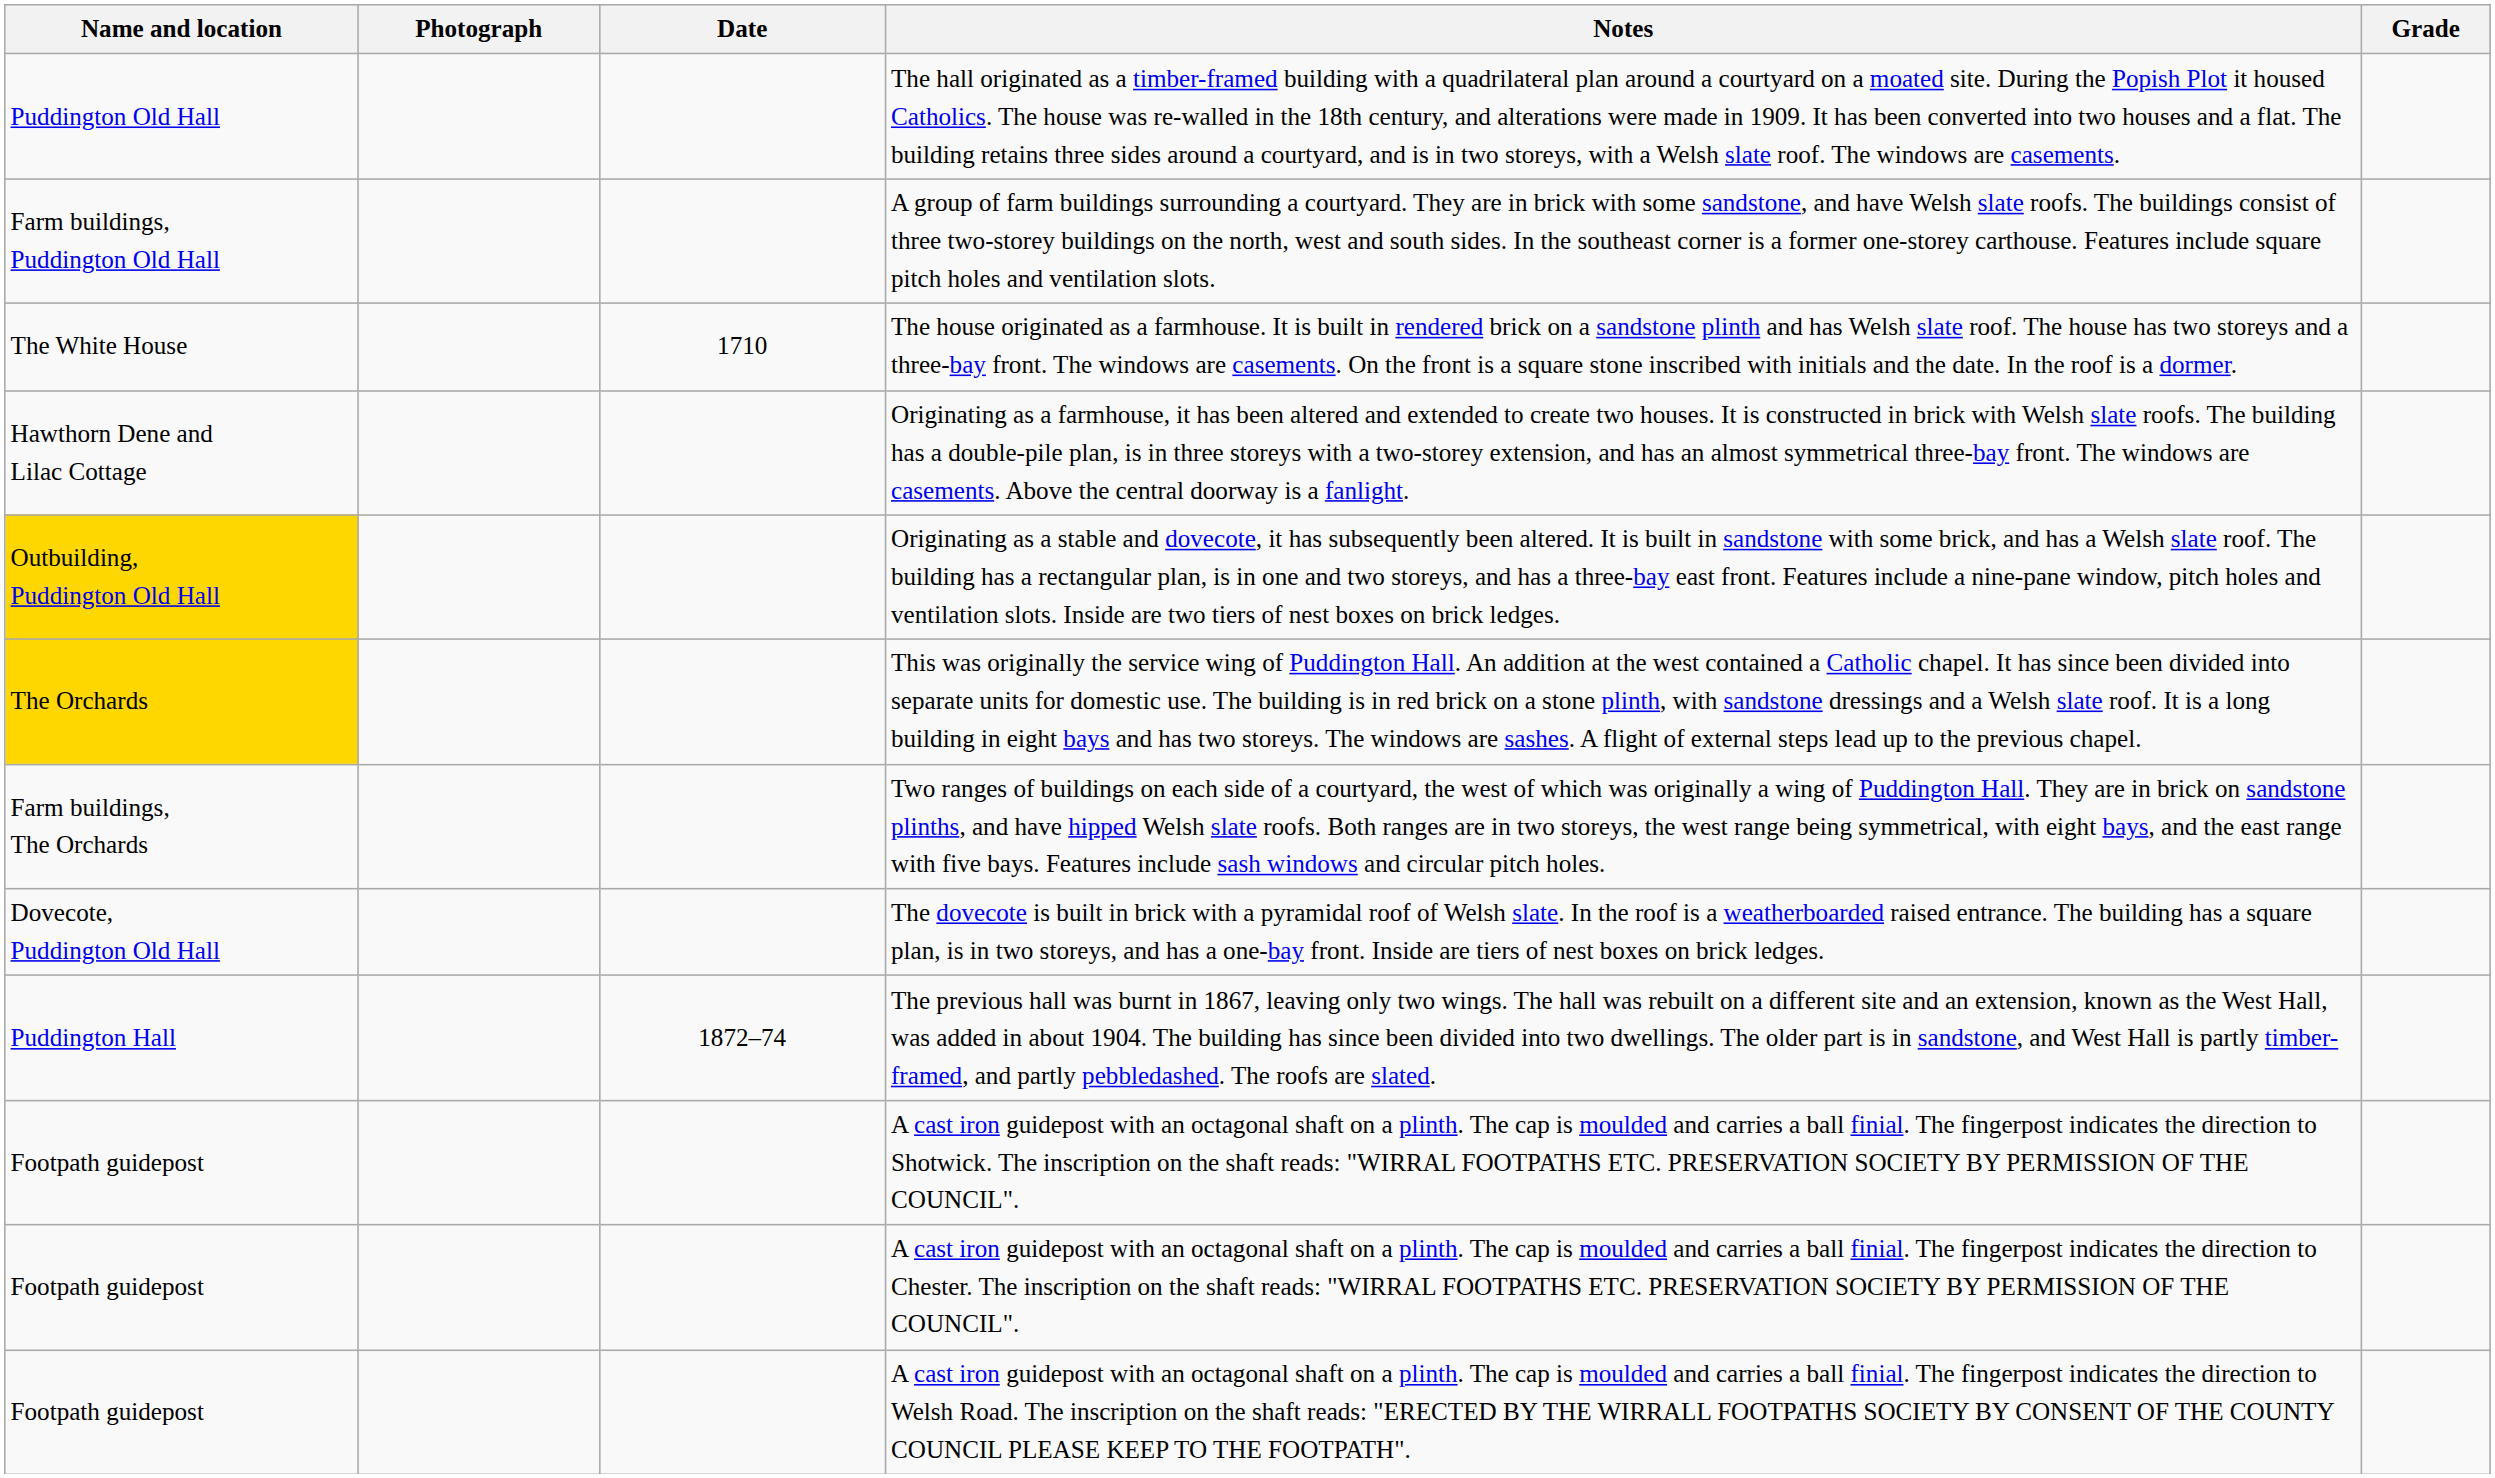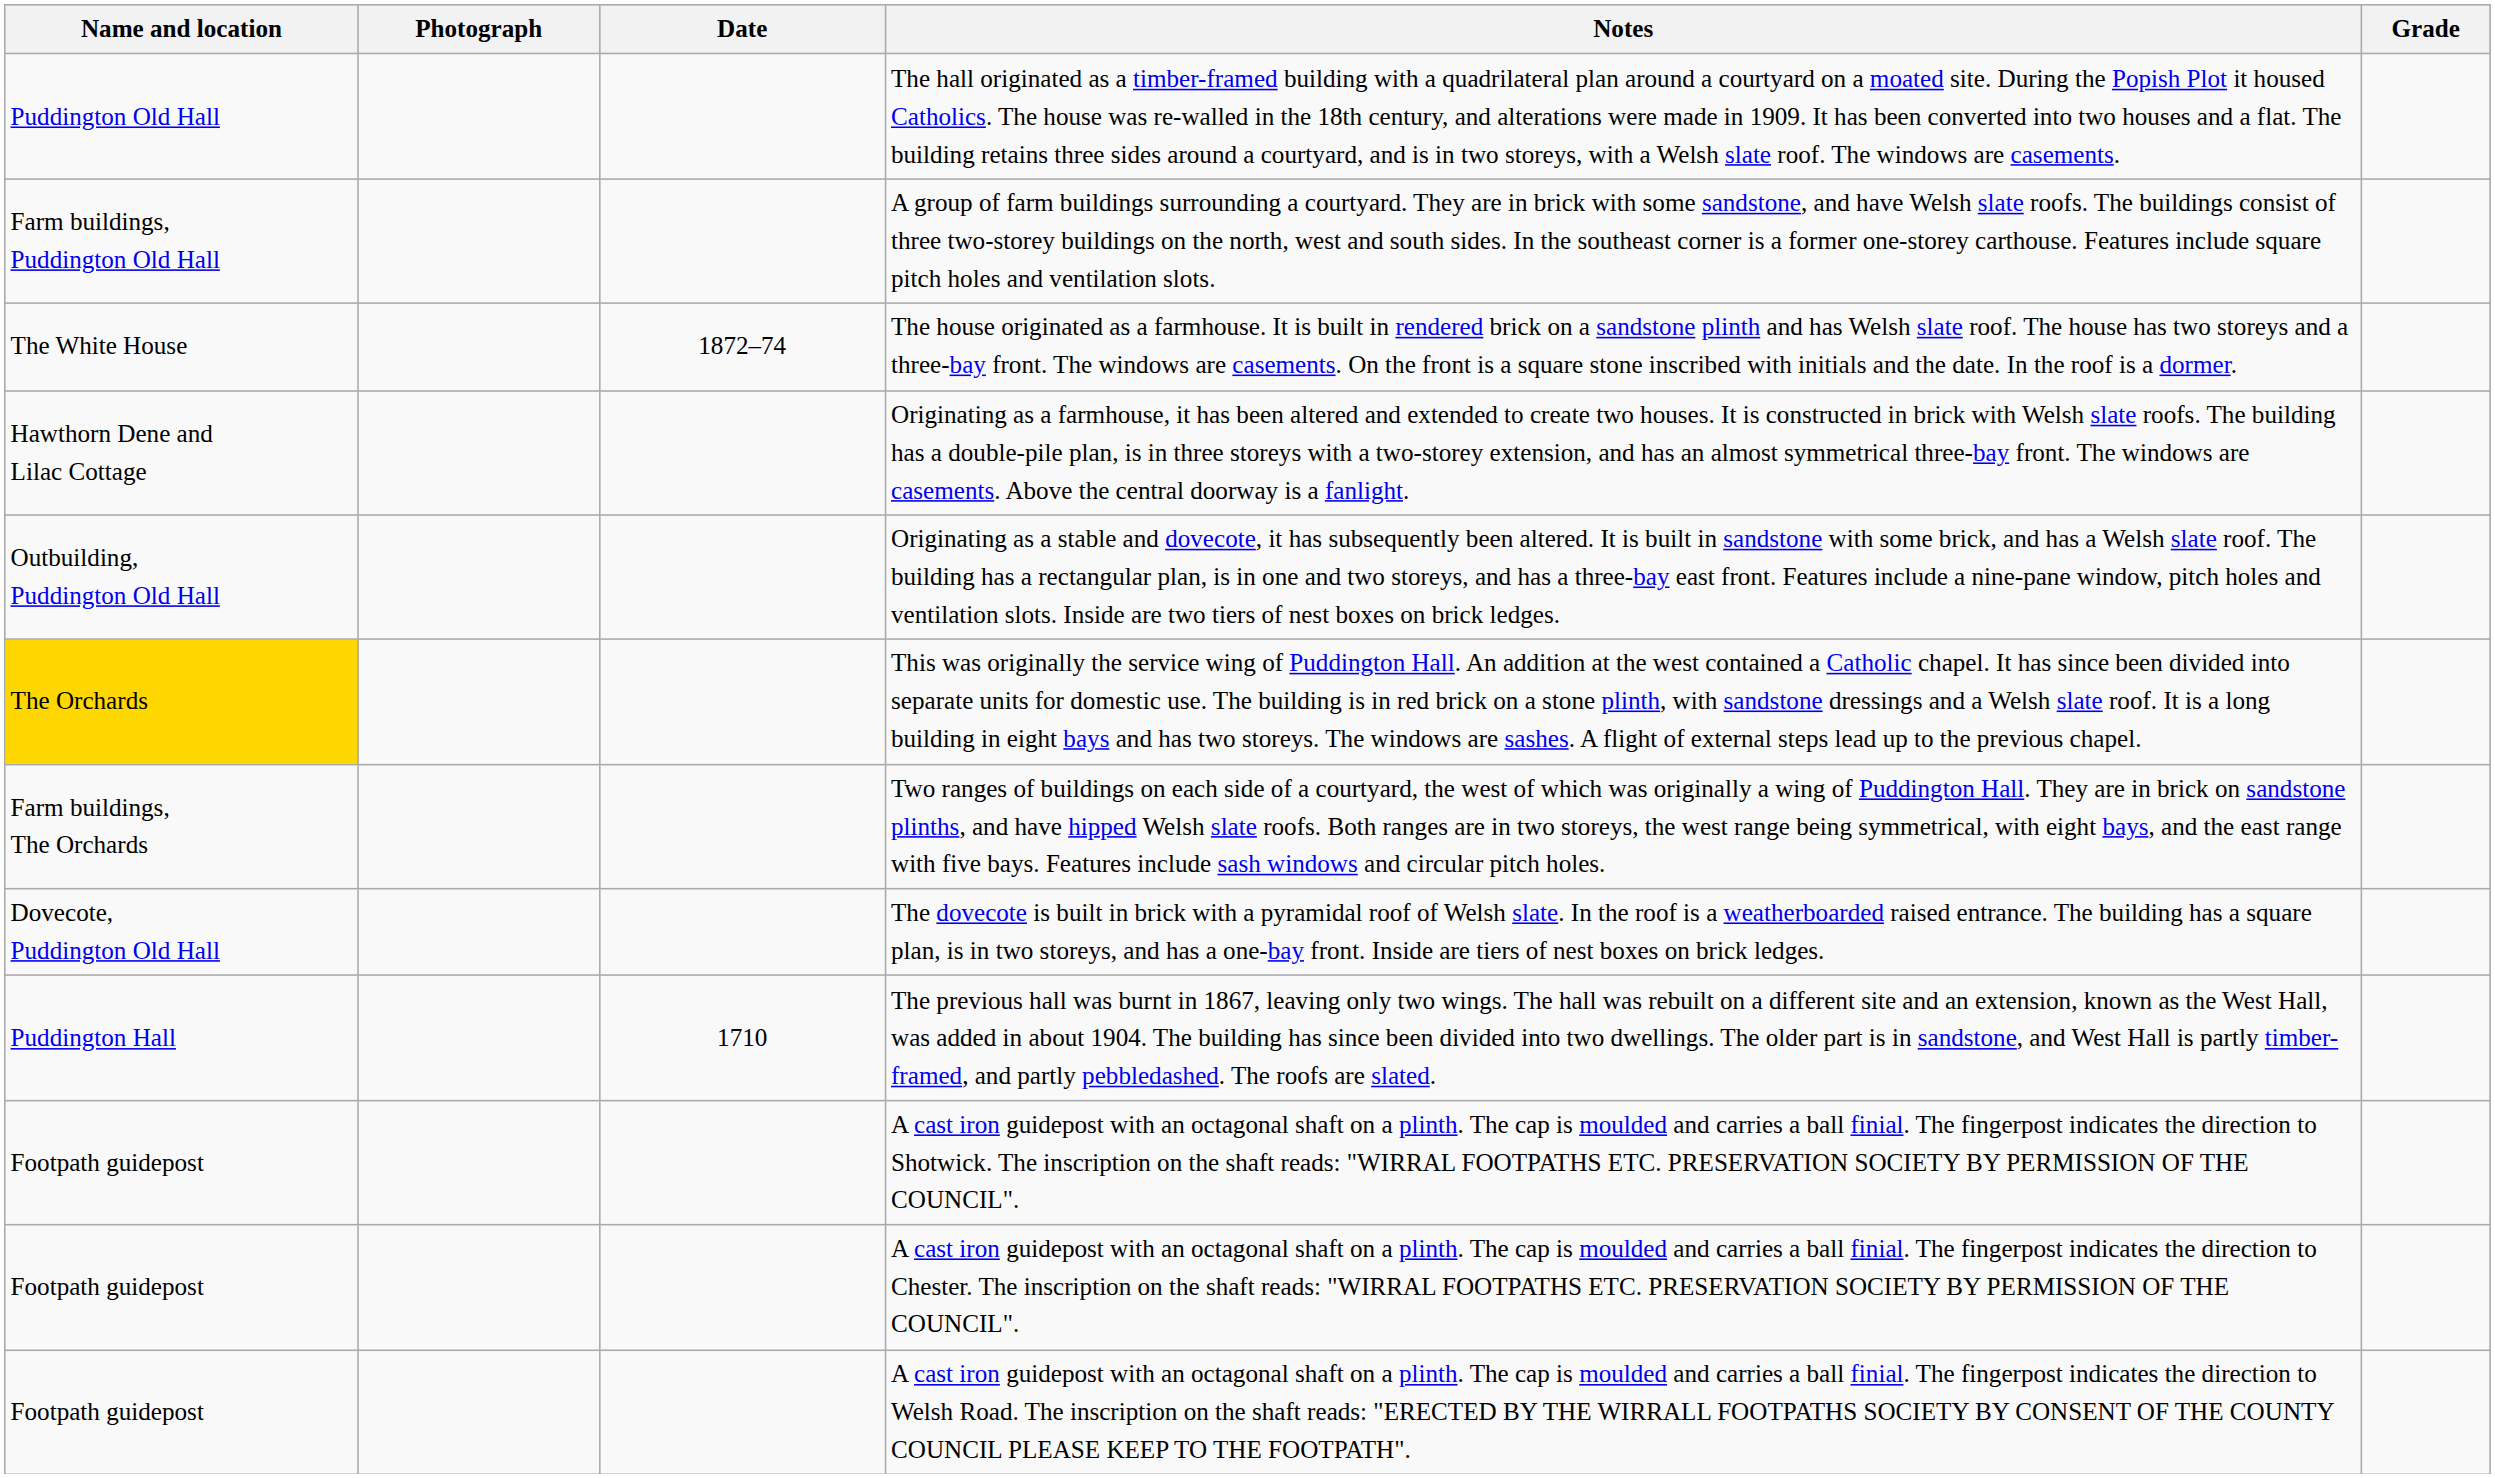(742, 346) 1710 -> (742, 346) 1872–74
(115, 576) gold background -> (115, 576) no background
(742, 1037) 1872–74 -> (742, 1037) 1710
